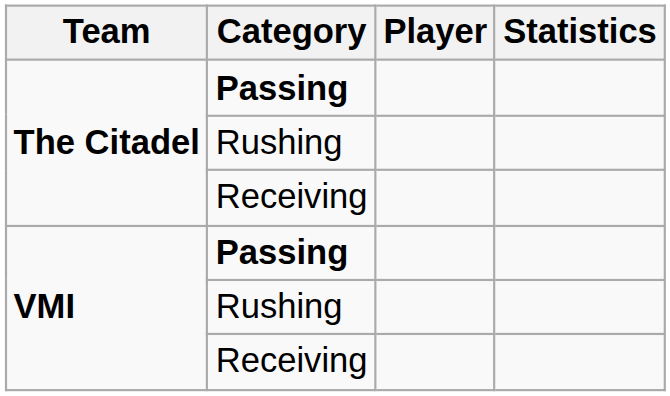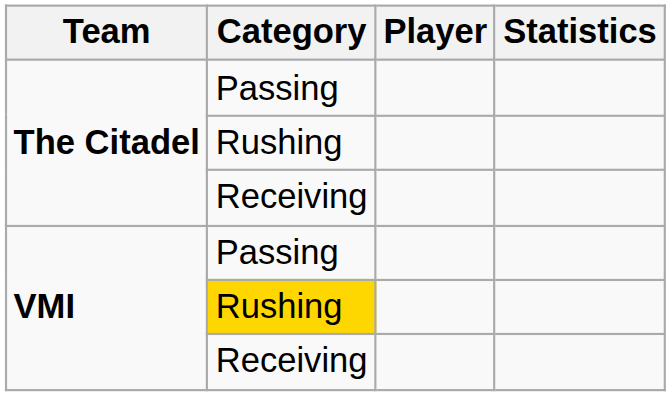(282, 87) bold -> (277, 87) normal
(282, 251) bold -> (277, 251) normal
(279, 306) no background -> (279, 306) gold background
